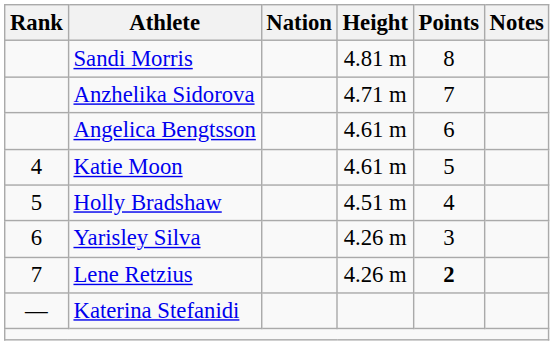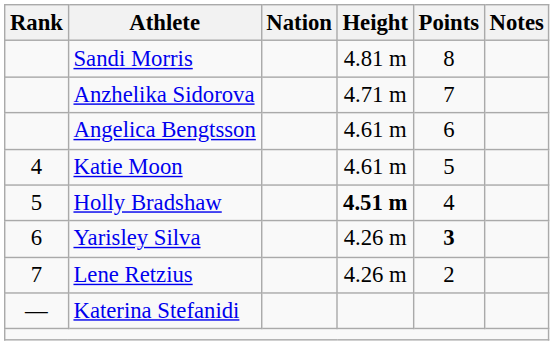(375, 202) normal -> (375, 202) bold
(449, 238) normal -> (449, 238) bold
(449, 274) bold -> (449, 274) normal
